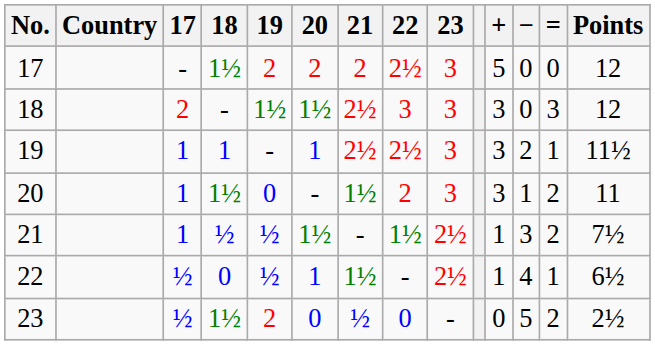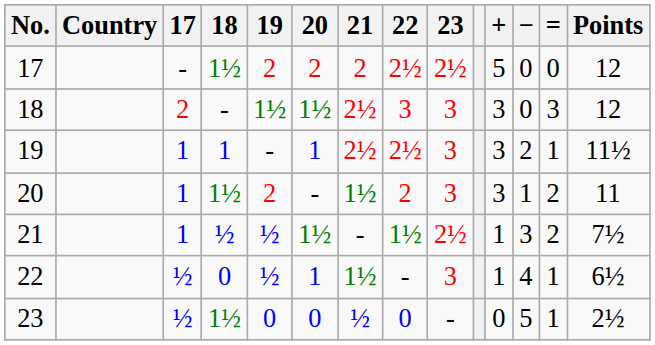(450, 67) 3 -> (450, 67) 2½
(270, 192) 0 -> (270, 192) 2
(450, 276) 2½ -> (450, 276) 3
(270, 318) 2 -> (270, 318) 0
(553, 318) 2 -> (553, 318) 1
